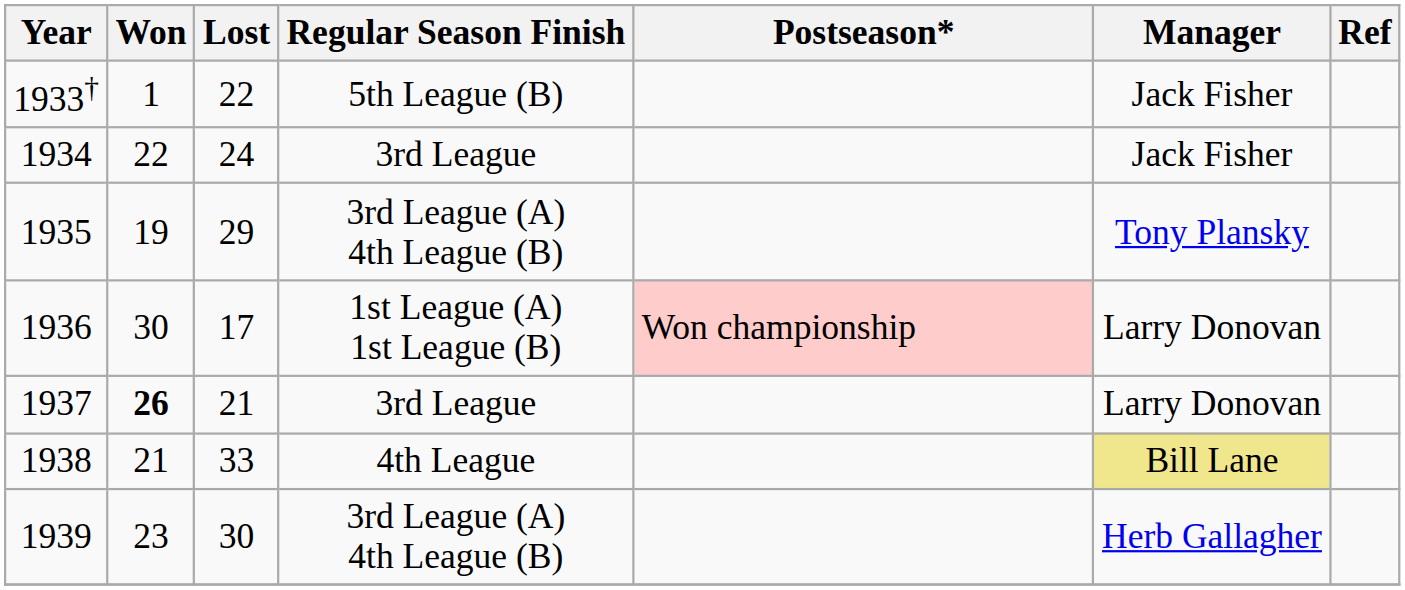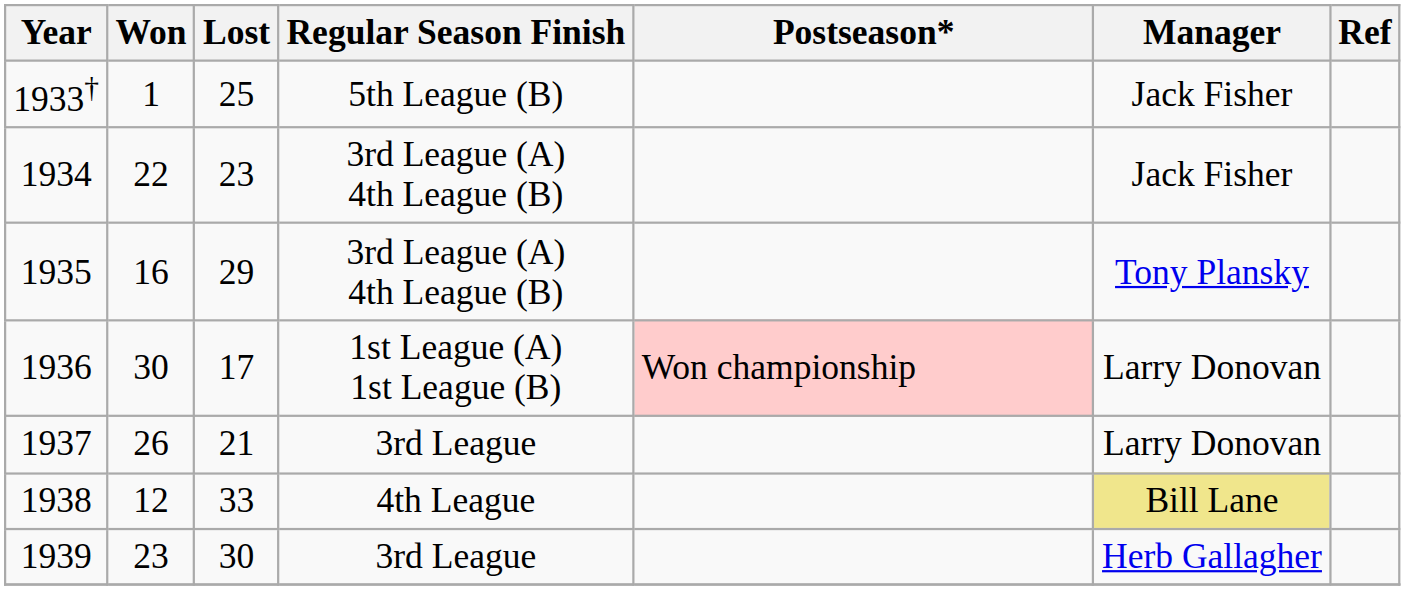(237, 93) 22 -> (237, 93) 25
(237, 154) 24 -> (237, 174) 23
(456, 154) 3rd League -> (456, 174) 3rd League (A) 4th League (B)
(151, 231) 19 -> (151, 271) 16
(151, 403) bold -> (151, 443) normal
(151, 460) 21 -> (151, 500) 12
(456, 536) 3rd League (A) 4th League (B) -> (456, 556) 3rd League
